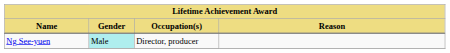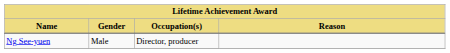(100, 41) paleturquoise background -> (100, 41) no background
